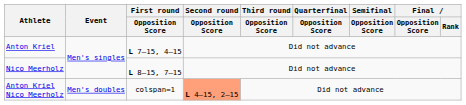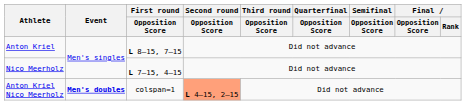(155, 51) L 7–15, 4–15 -> (155, 51) L 8–15, 7–15
(155, 72) L 8–15, 7–15 -> (155, 72) L 7–15, 4–15
(96, 89) normal -> (96, 89) bold
